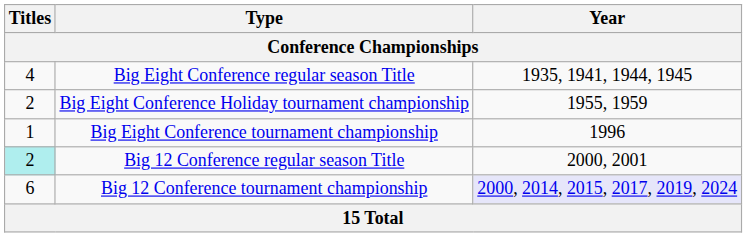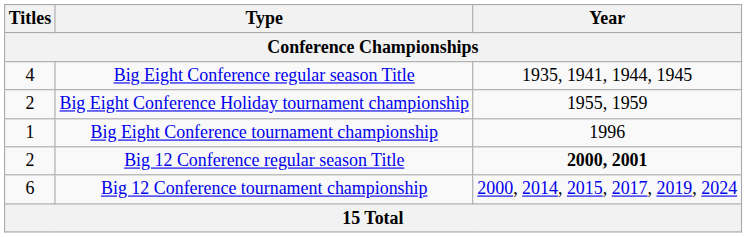(30, 160) paleturquoise background -> (30, 160) no background
(607, 160) normal -> (607, 160) bold
(607, 189) lavender background -> (607, 189) no background
